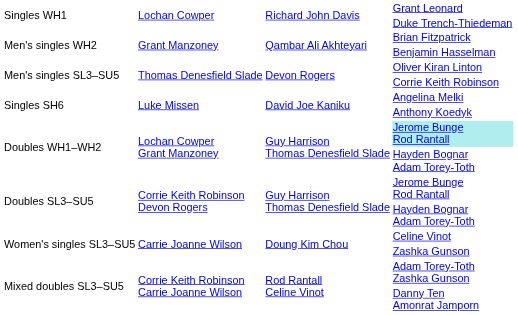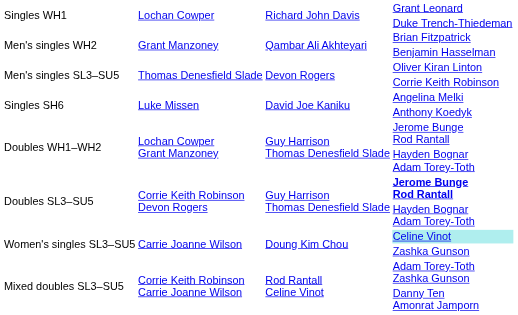(428, 134) paleturquoise background -> (428, 134) no background
(428, 188) normal -> (430, 188) bold
(422, 236) no background -> (422, 236) paleturquoise background
